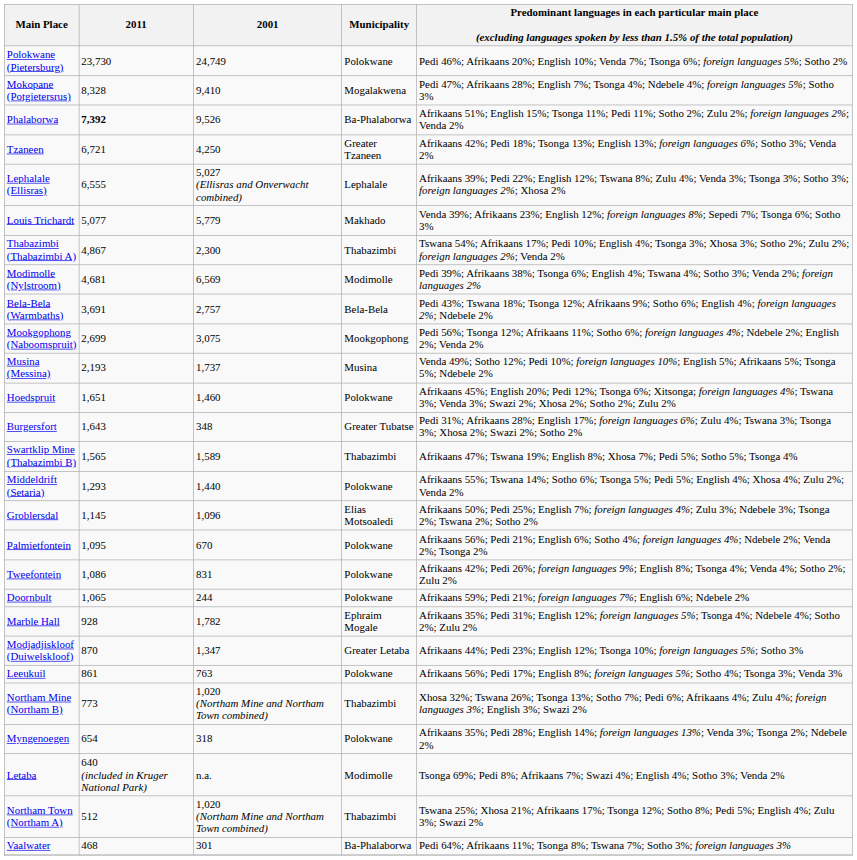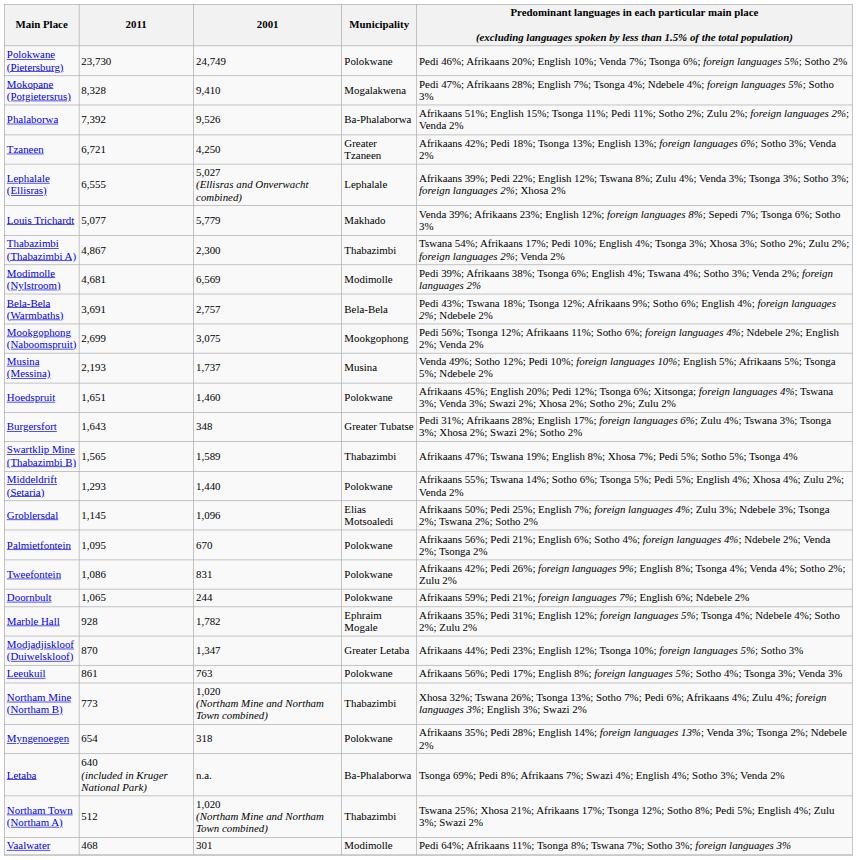(94, 119) bold -> (94, 119) normal
(369, 774) Modimolle -> (378, 774) Ba-Phalaborwa
(378, 846) Ba-Phalaborwa -> (369, 846) Modimolle
